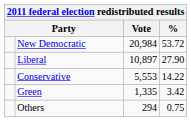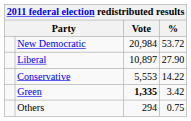(146, 92) normal -> (146, 92) bold
